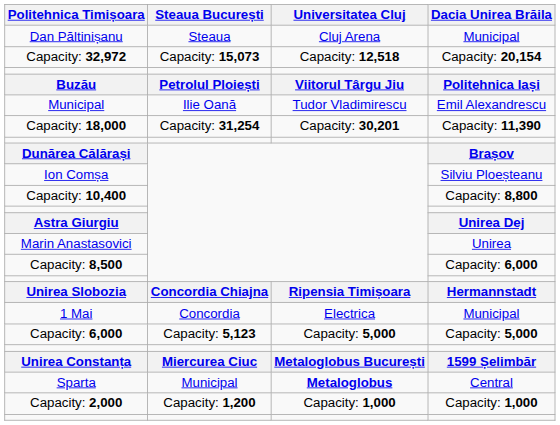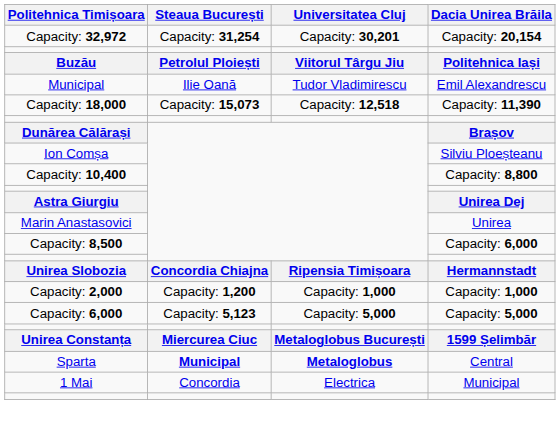- row: (76, 36)
(210, 57) Capacity: 15,073 -> (210, 36) Capacity: 31,254
(350, 57) Capacity: 12,518 -> (350, 36) Capacity: 30,201
(210, 126) Capacity: 31,254 -> (210, 105) Capacity: 15,073
(350, 126) Capacity: 30,201 -> (350, 105) Capacity: 12,518
rows swapped: (76, 313) <-> (76, 403)
(210, 382) normal -> (210, 361) bold
